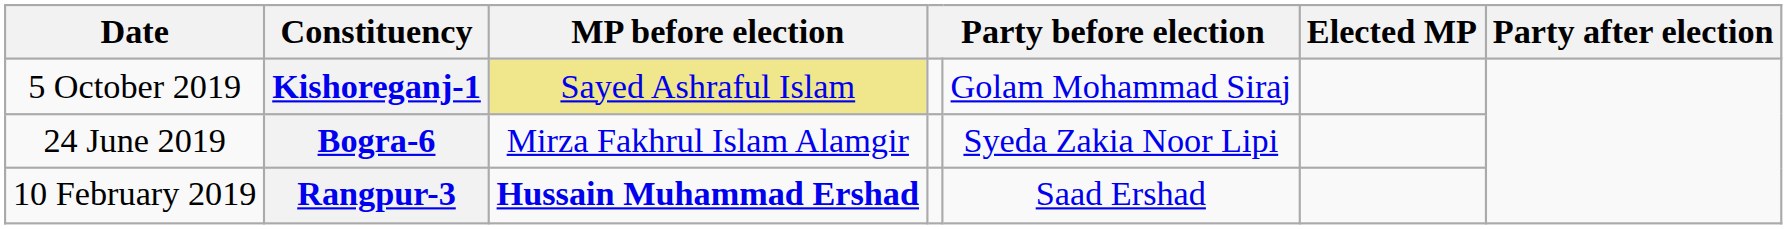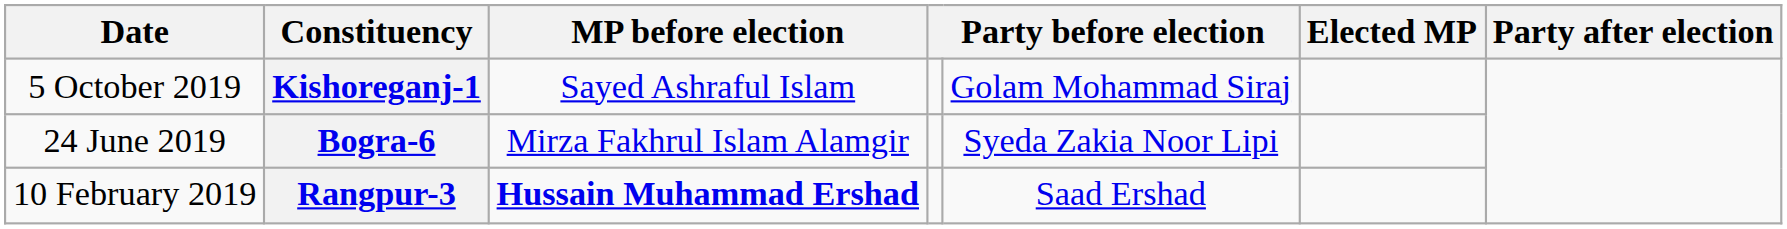(708, 85) khaki background -> (708, 85) no background
